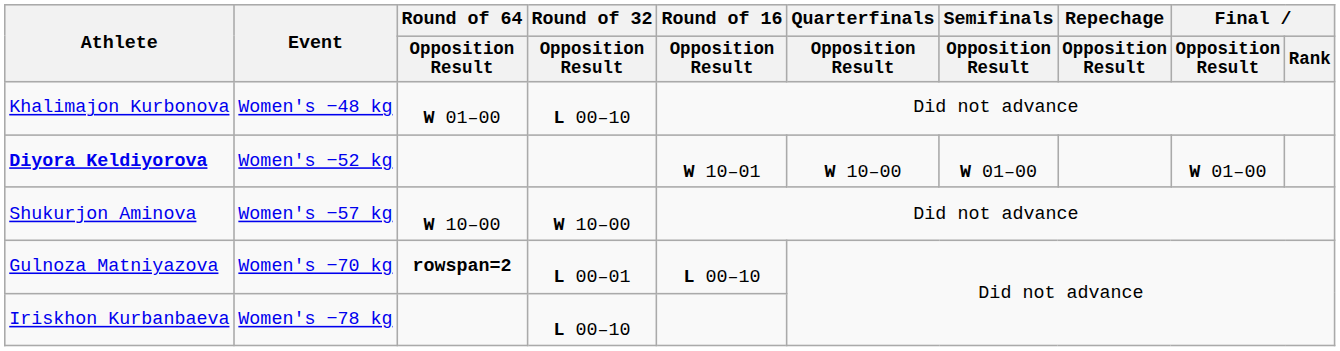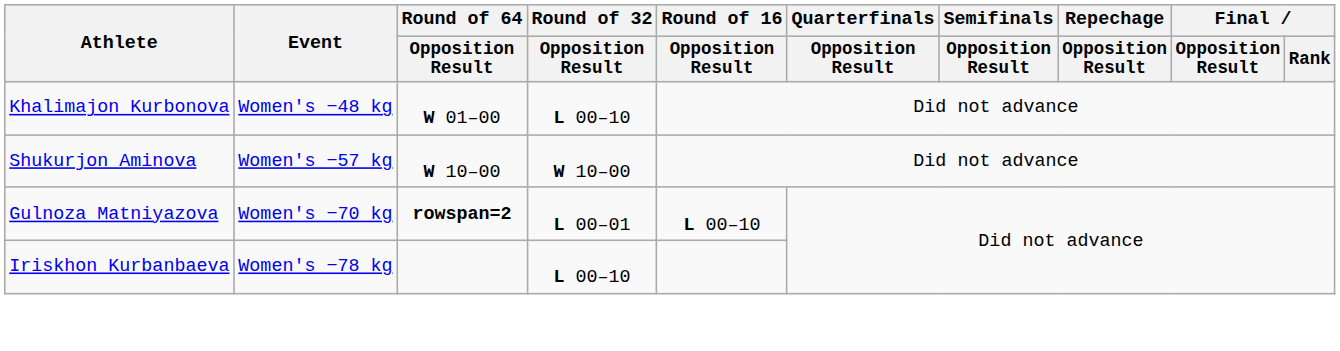- row: (108, 161)
